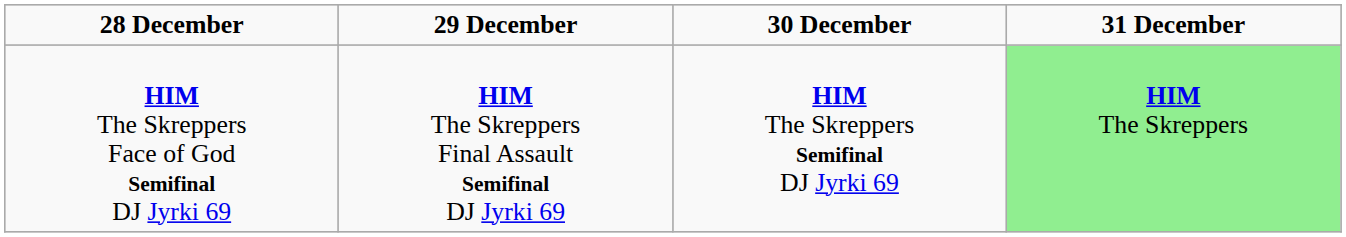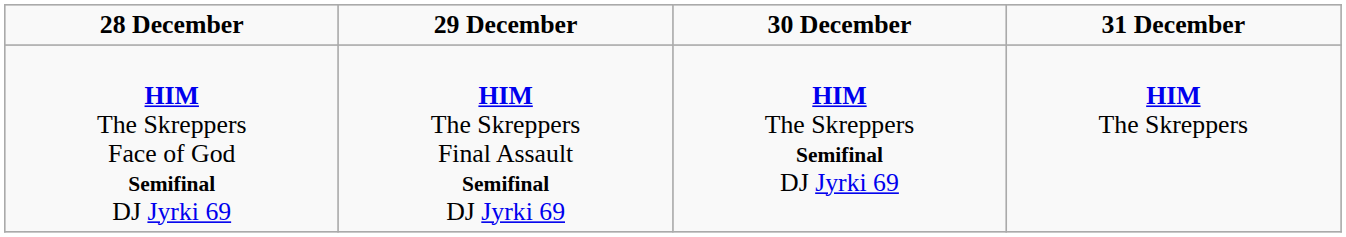(1173, 109) lightgreen background -> (1173, 109) no background
